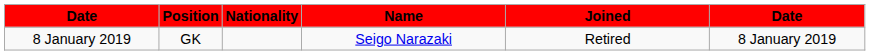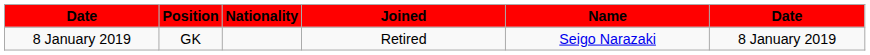columns swapped: (404, 16) <-> (608, 16)
